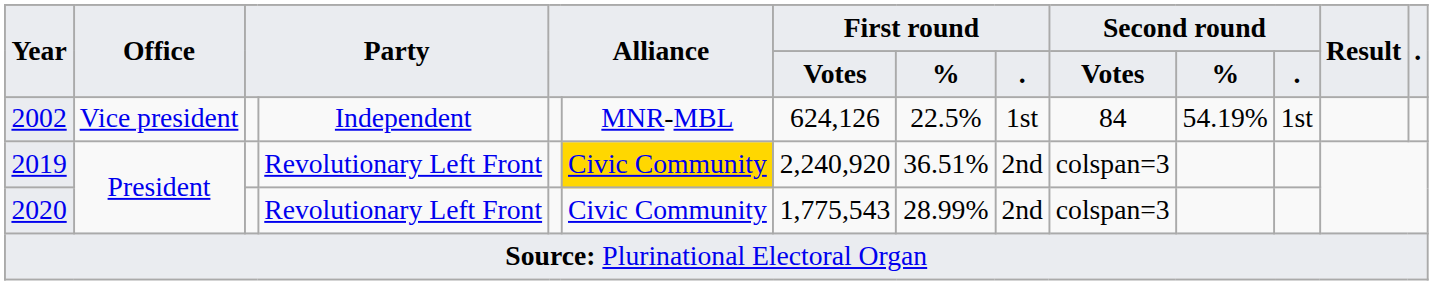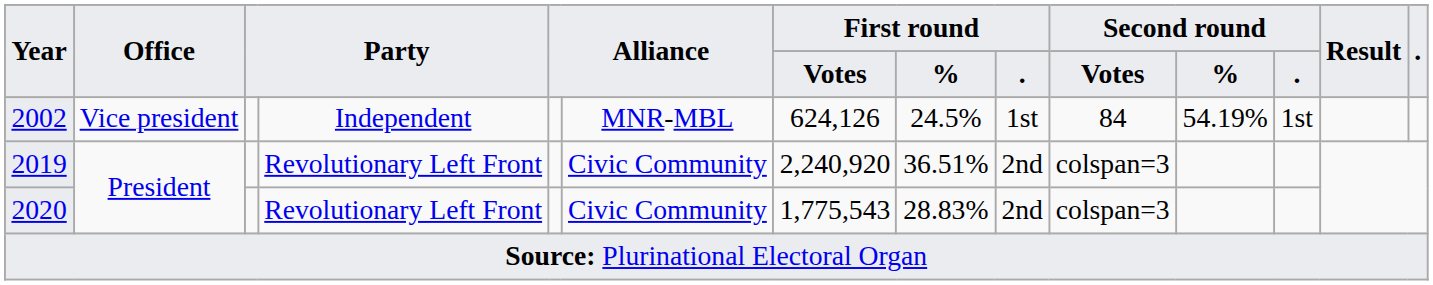(946, 118) 22.5% -> (946, 118) 24.5%
(667, 164) gold background -> (667, 164) no background
(946, 210) 28.99% -> (946, 210) 28.83%
